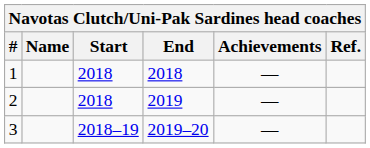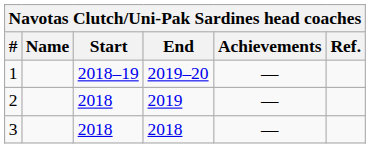(95, 73) 2018 -> (108, 73) 2018–19
(165, 73) 2018 -> (178, 73) 2019–20
(108, 128) 2018–19 -> (95, 128) 2018
(178, 128) 2019–20 -> (165, 128) 2018
